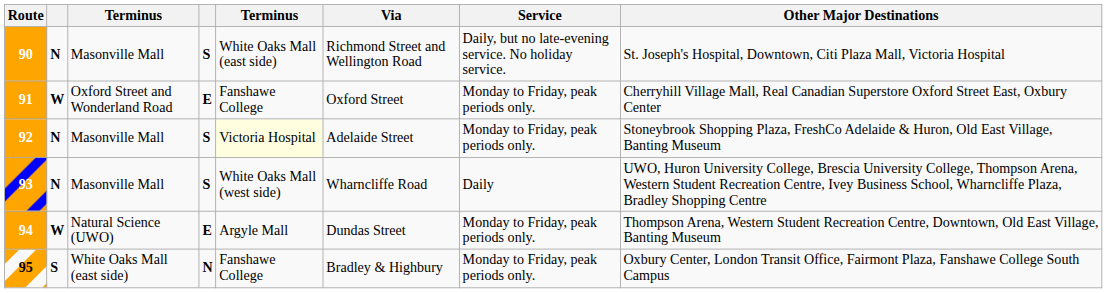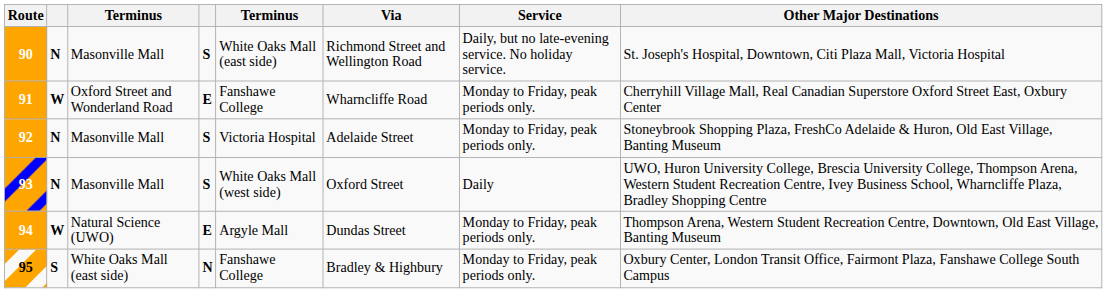(365, 99) Oxford Street -> (377, 99) Wharncliffe Road
(267, 138) lightyellow background -> (267, 138) no background
(377, 184) Wharncliffe Road -> (365, 184) Oxford Street
